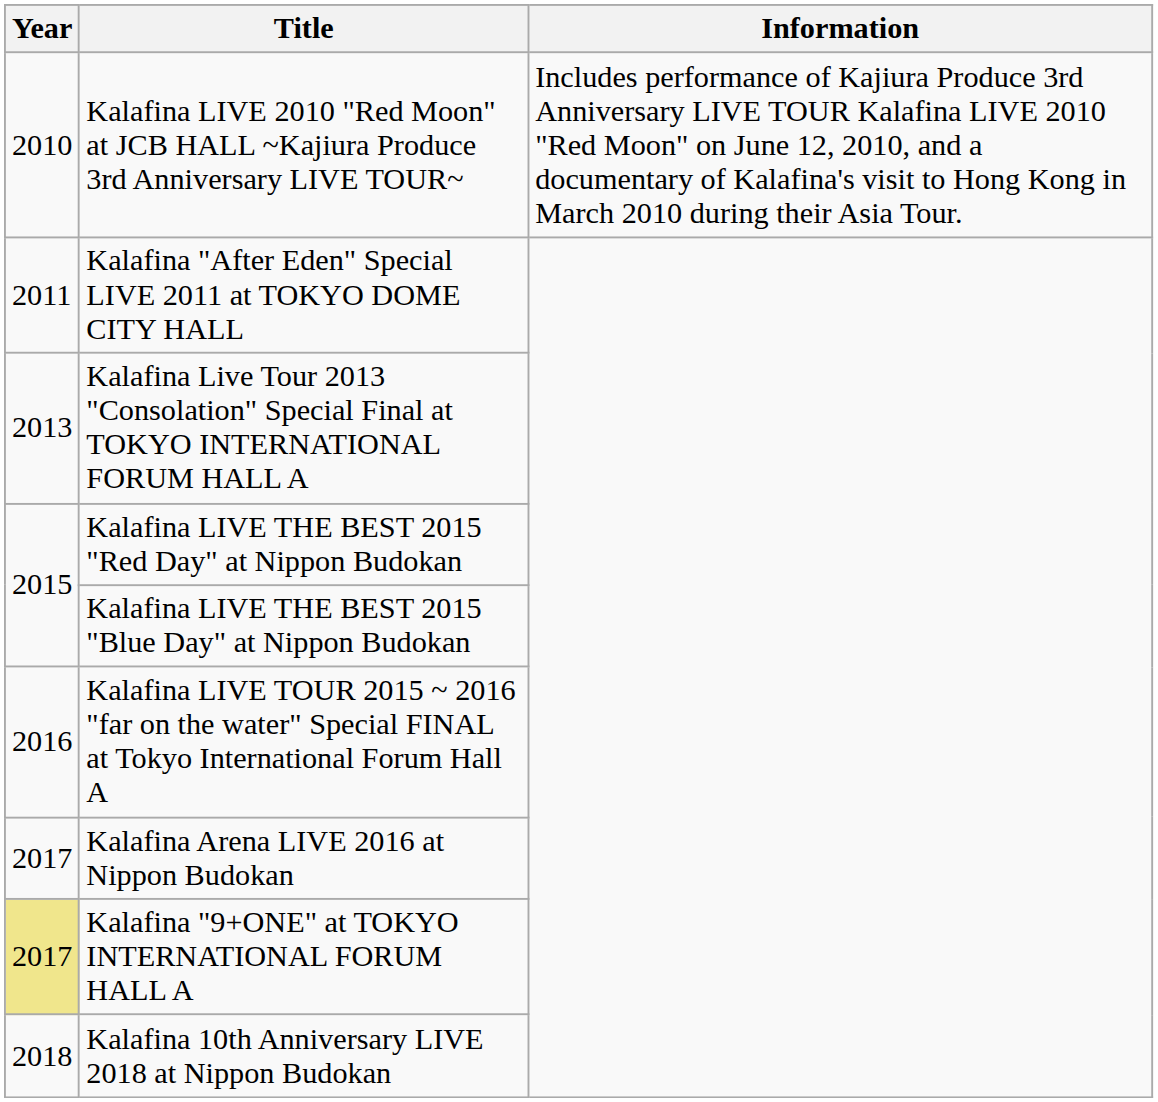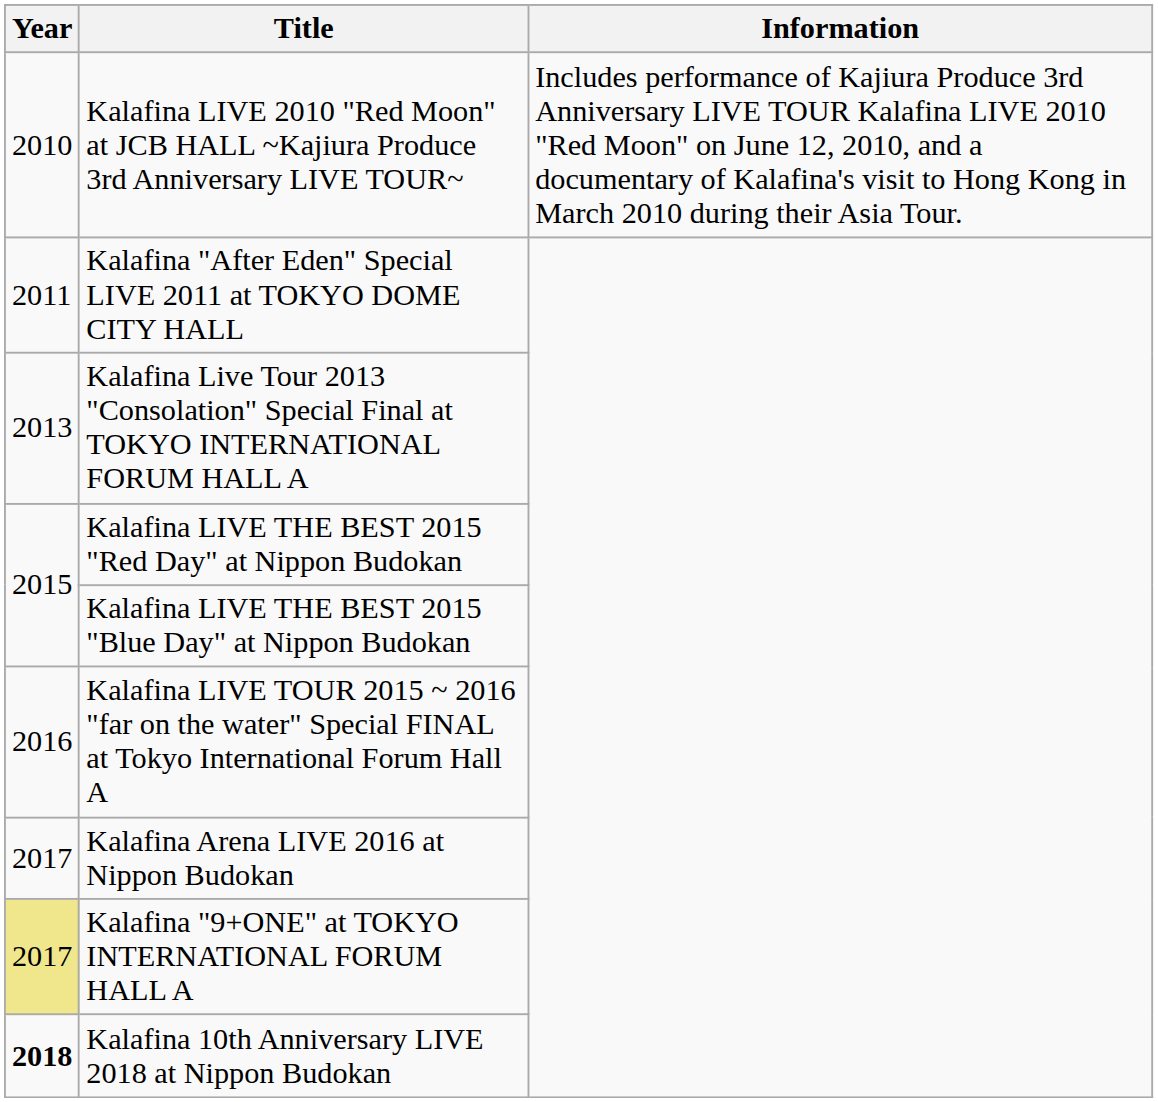(42, 1055) normal -> (42, 1055) bold
